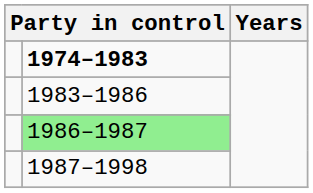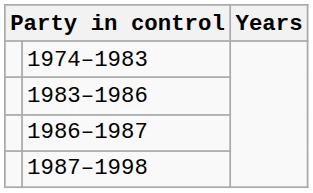(87, 60) bold -> (87, 60) normal
(87, 132) lightgreen background -> (87, 132) no background
